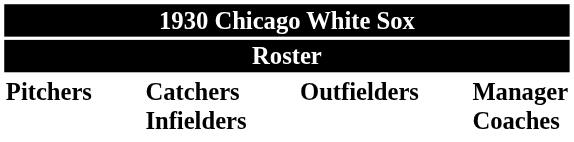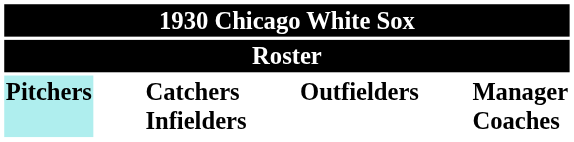(49, 91) no background -> (49, 91) paleturquoise background
